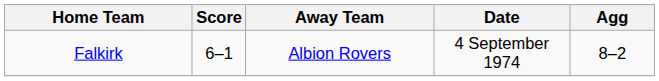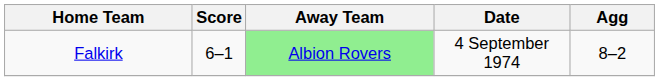(340, 52) no background -> (340, 52) lightgreen background
